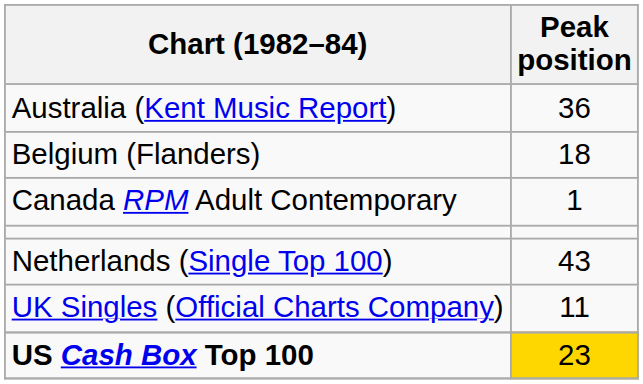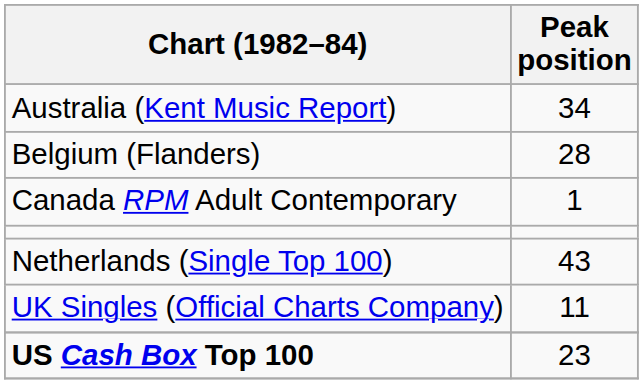(574, 107) 36 -> (574, 107) 34
(574, 154) 18 -> (574, 154) 28
(574, 354) gold background -> (574, 354) no background
